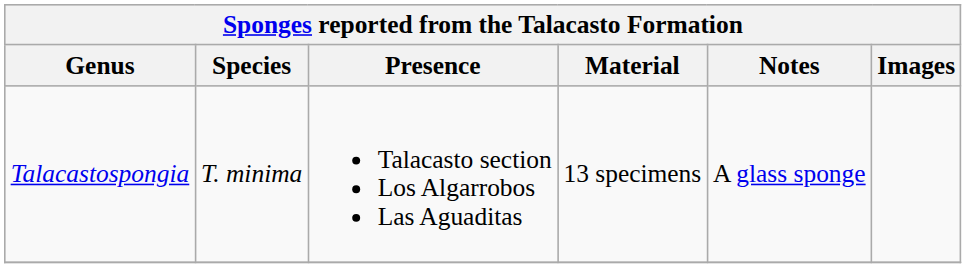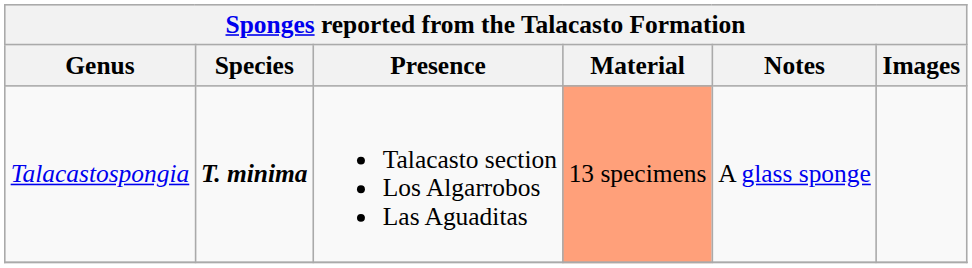(252, 173) normal -> (254, 173) bold
(632, 173) no background -> (638, 173) lightsalmon background
